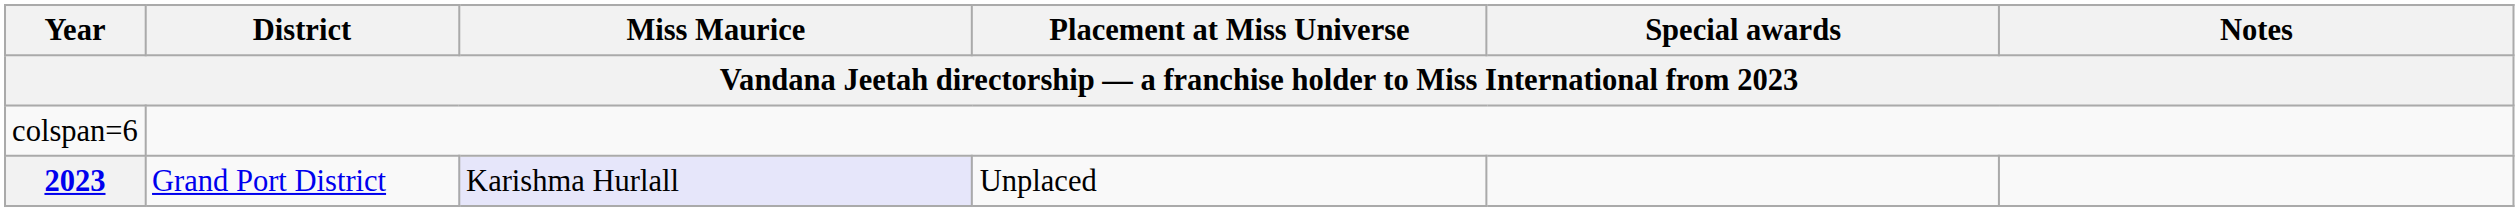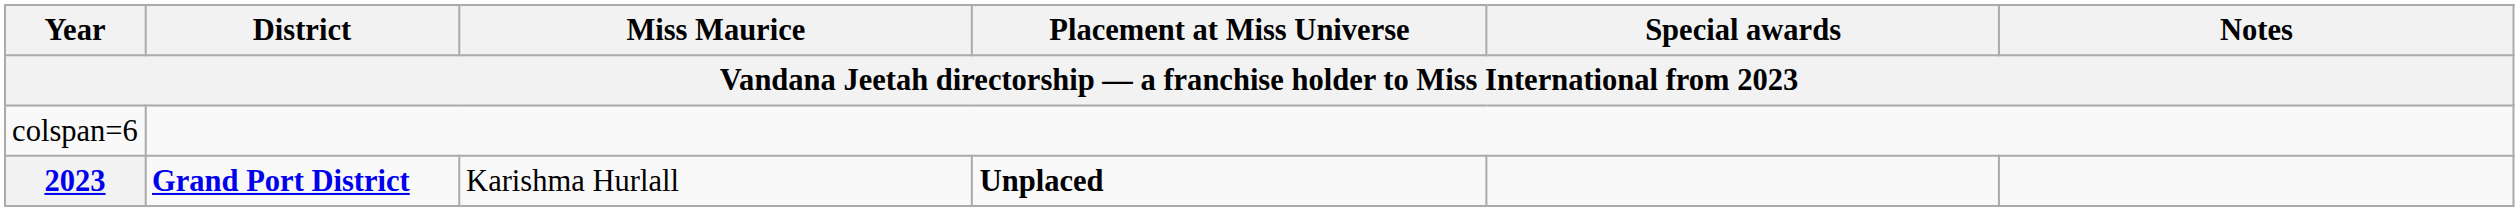(269, 181) normal -> (281, 181) bold
(573, 181) lavender background -> (573, 181) no background
(1038, 181) normal -> (1042, 181) bold
